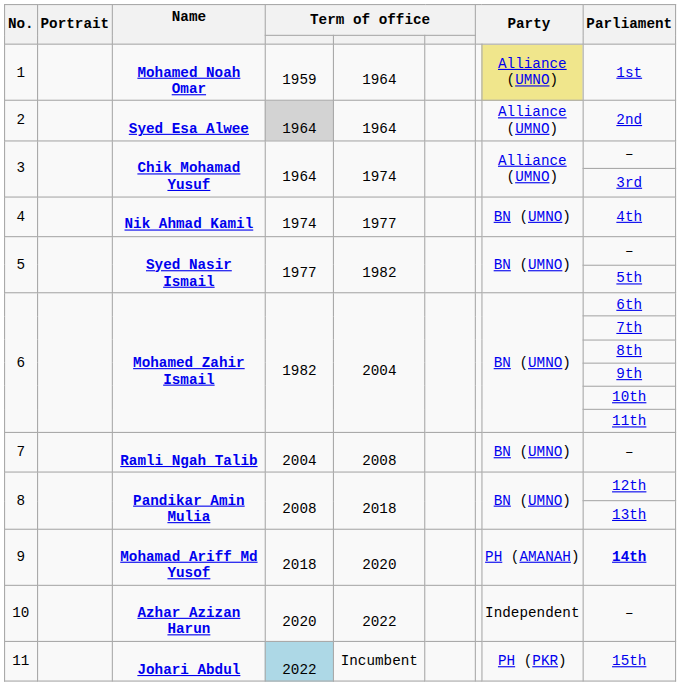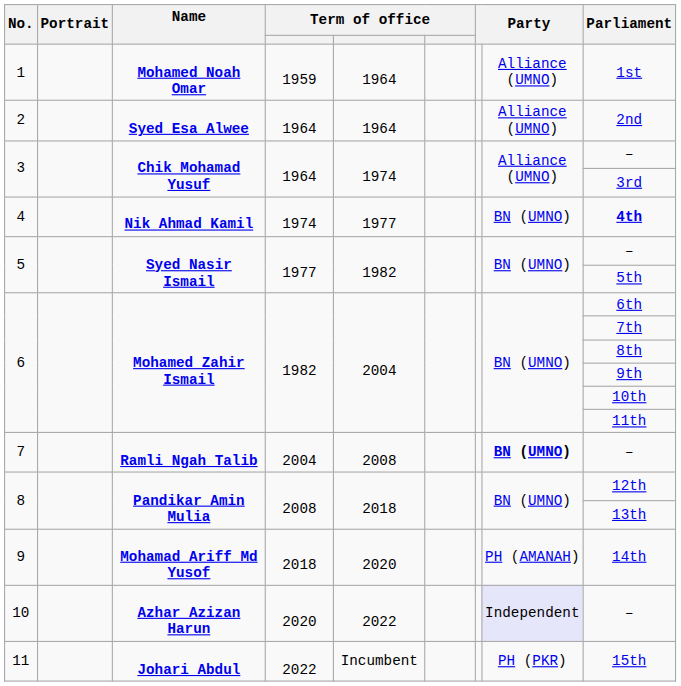(532, 73) khaki background -> (532, 73) no background
(299, 129) lightgrey background -> (299, 129) no background
(629, 217) normal -> (629, 217) bold
(532, 453) normal -> (532, 453) bold
(629, 557) bold -> (629, 557) normal
(532, 613) no background -> (532, 613) lavender background
(299, 670) lightblue background -> (299, 670) no background
